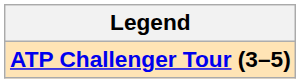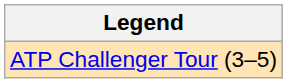(150, 59) bold -> (143, 59) normal
